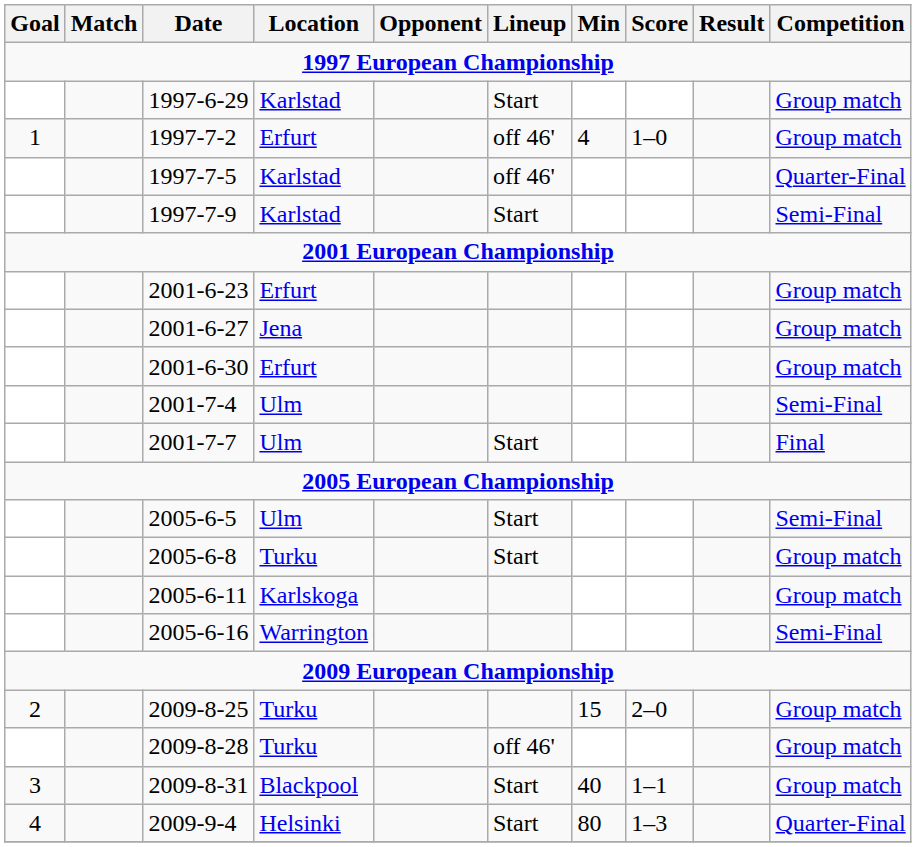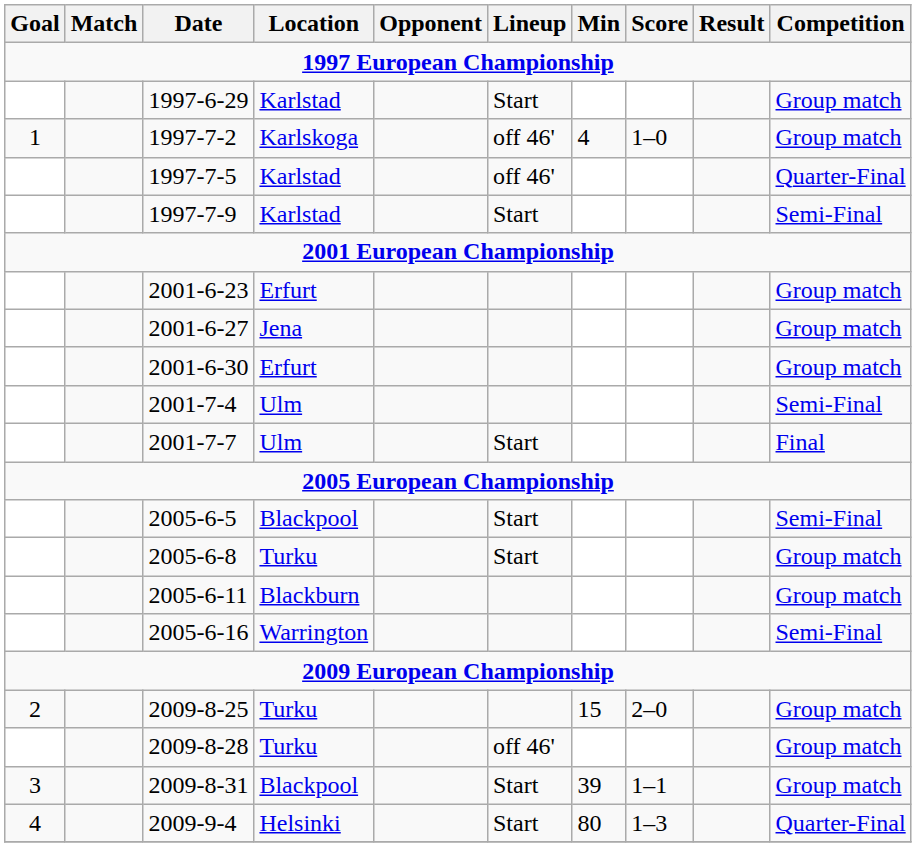(288, 137) Erfurt -> (309, 137) Karlskoga
(281, 518) Ulm -> (309, 518) Blackpool
(309, 594) Karlskoga -> (309, 594) Blackburn
(589, 784) 40 -> (589, 784) 39
